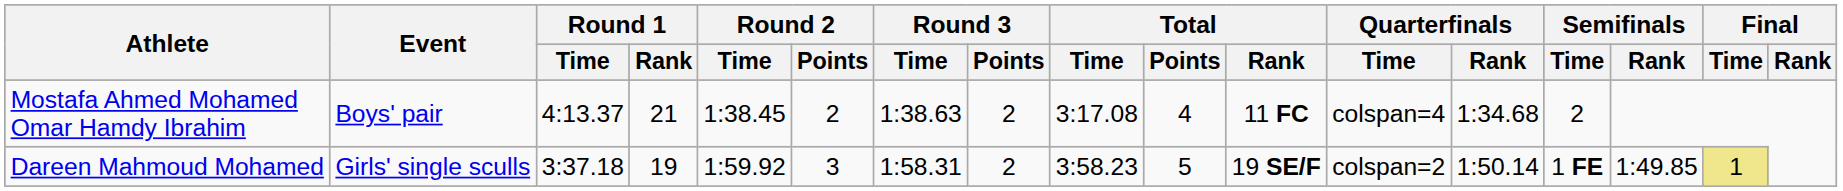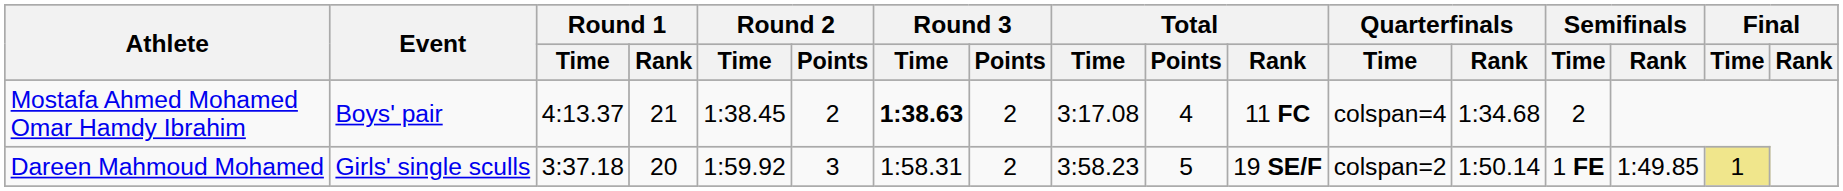(921, 114) normal -> (921, 114) bold
(664, 167) 19 -> (664, 167) 20
